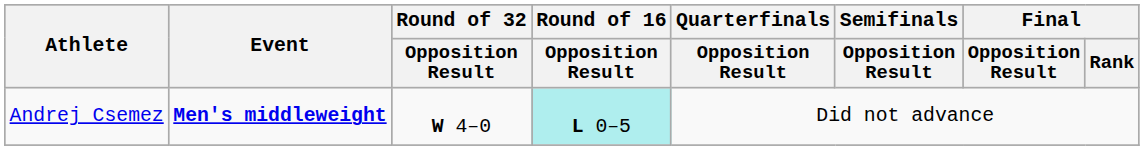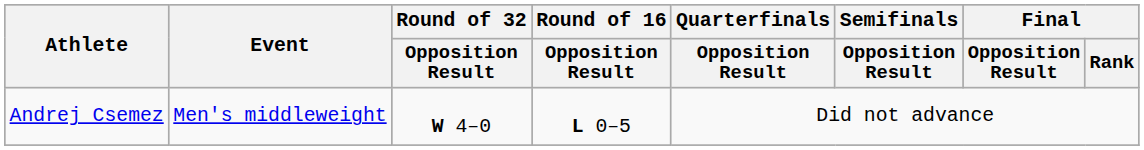(280, 116) bold -> (280, 116) normal
(601, 128) paleturquoise background -> (601, 128) no background
